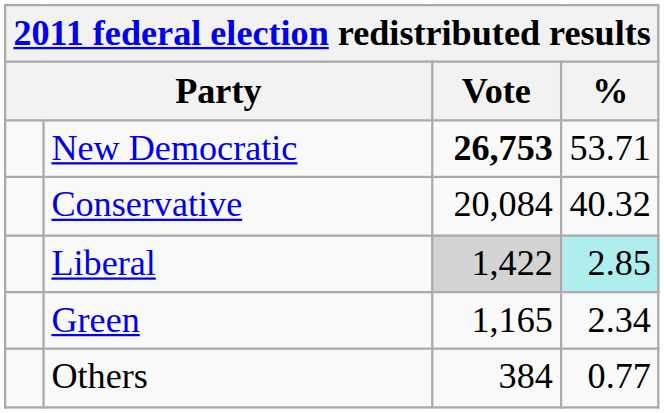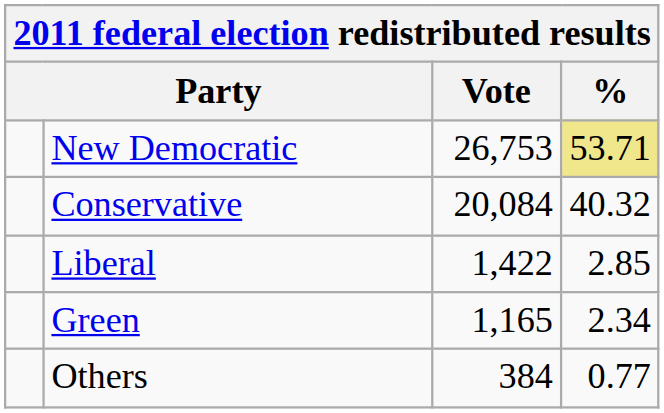(503, 147) bold -> (503, 147) normal
(610, 147) no background -> (610, 147) khaki background
(512, 262) lightgrey background -> (512, 262) no background
(619, 262) paleturquoise background -> (619, 262) no background
